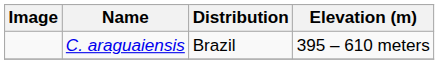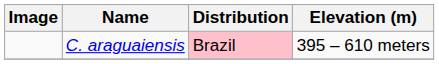(214, 45) no background -> (214, 45) pink background
